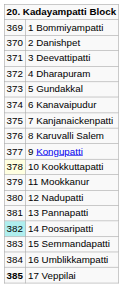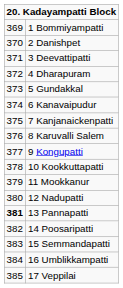(15, 167) lightyellow background -> (15, 167) no background
(15, 213) normal -> (15, 213) bold
(15, 228) paleturquoise background -> (15, 228) no background
(15, 275) bold -> (15, 275) normal
